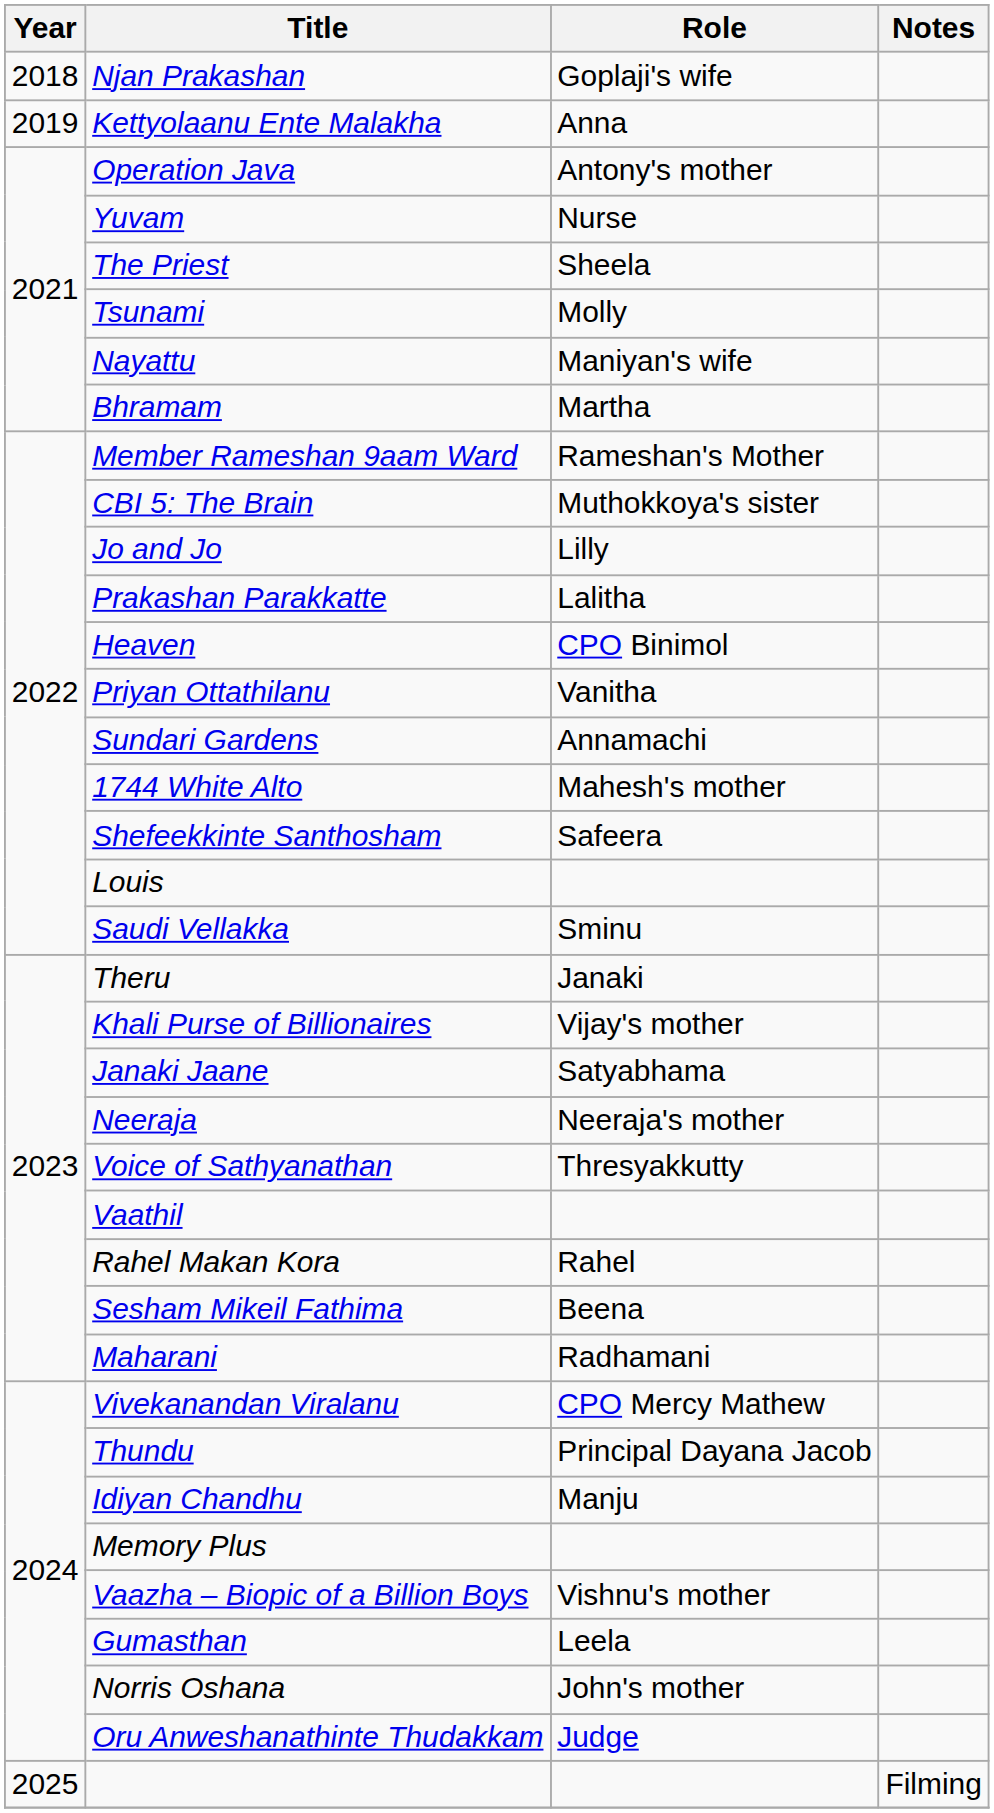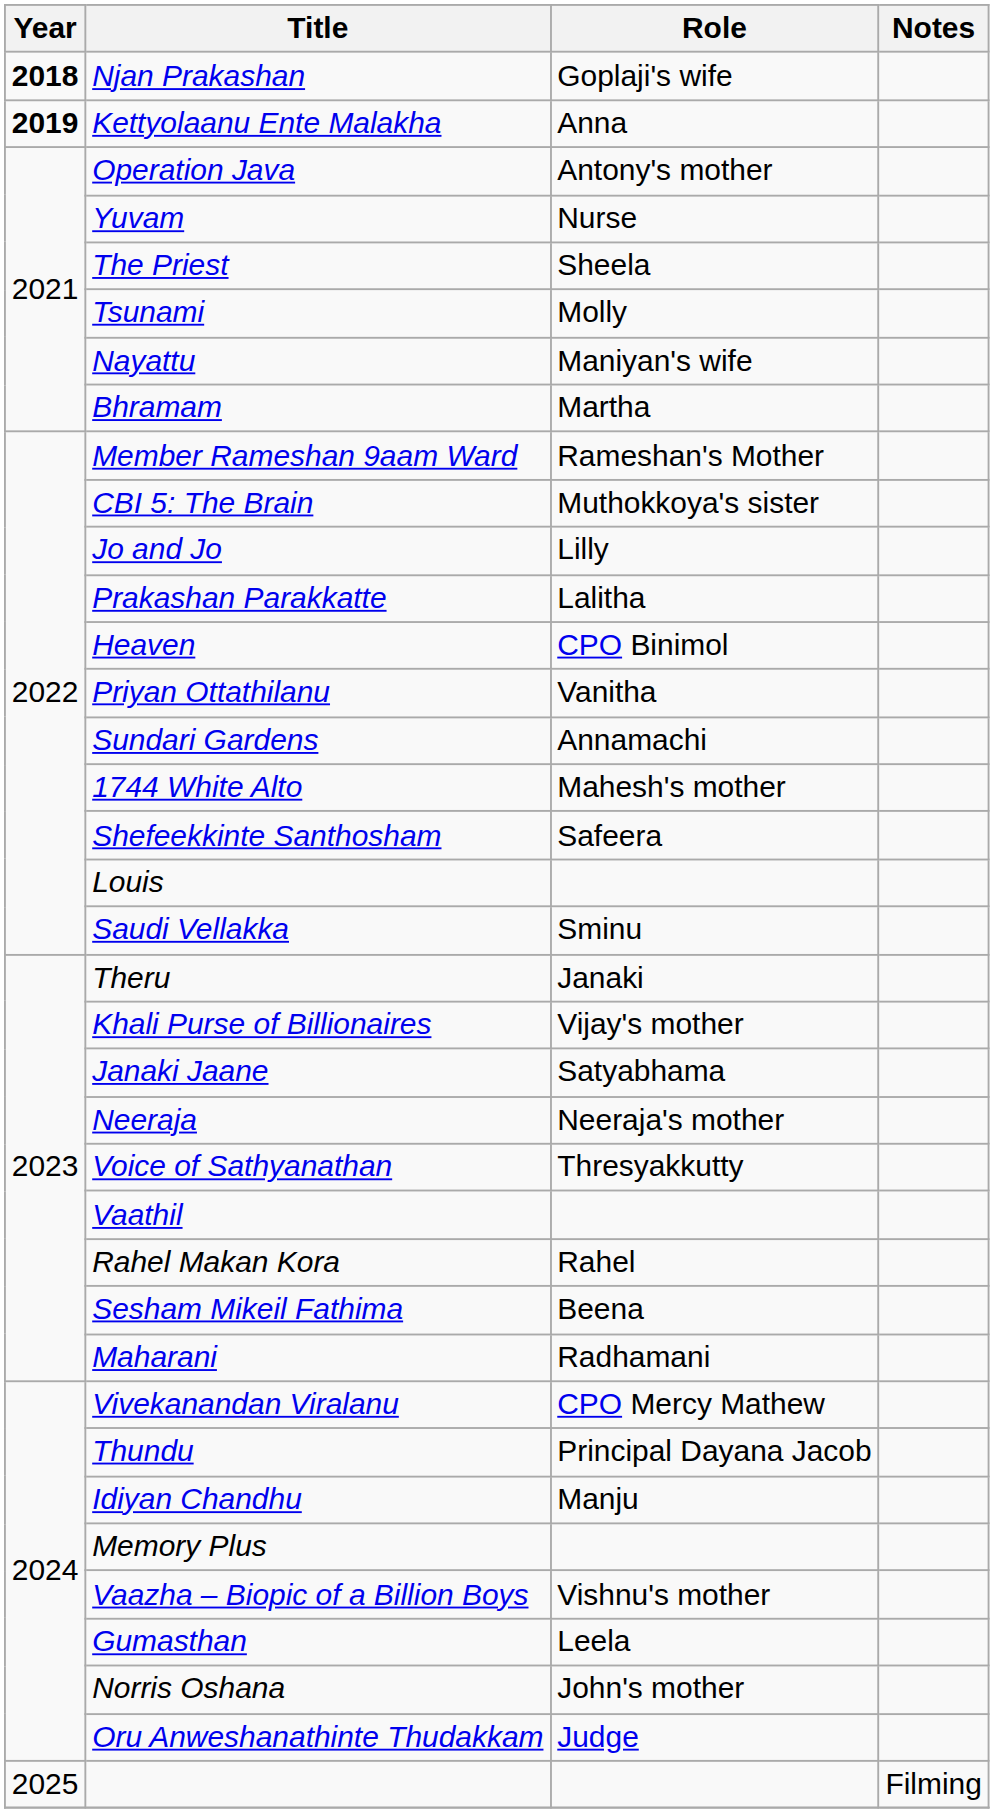(45, 75) normal -> (45, 75) bold
(45, 123) normal -> (45, 123) bold
